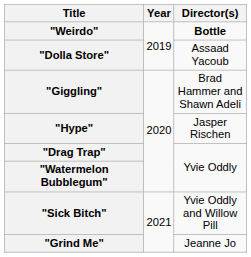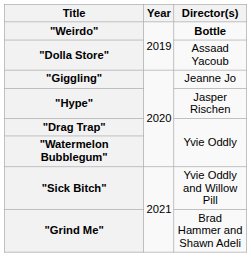(210, 91) Brad Hammer and Shawn Adeli -> (210, 79) Jeanne Jo
(210, 243) Jeanne Jo -> (210, 231) Brad Hammer and Shawn Adeli
